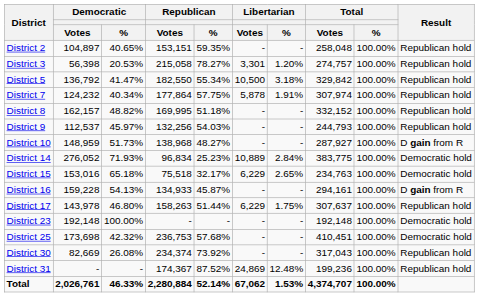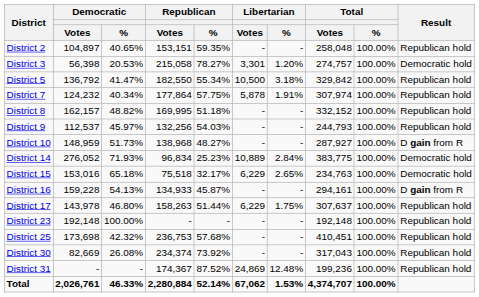(436, 64) Republican hold -> (436, 64) Democratic hold
(436, 221) Democratic hold -> (436, 221) Republican hold
(436, 237) Democratic hold -> (436, 237) Republican hold
